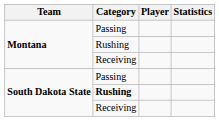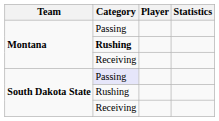(112, 44) normal -> (113, 44) bold
(111, 76) no background -> (111, 76) lavender background
(113, 92) bold -> (112, 92) normal
